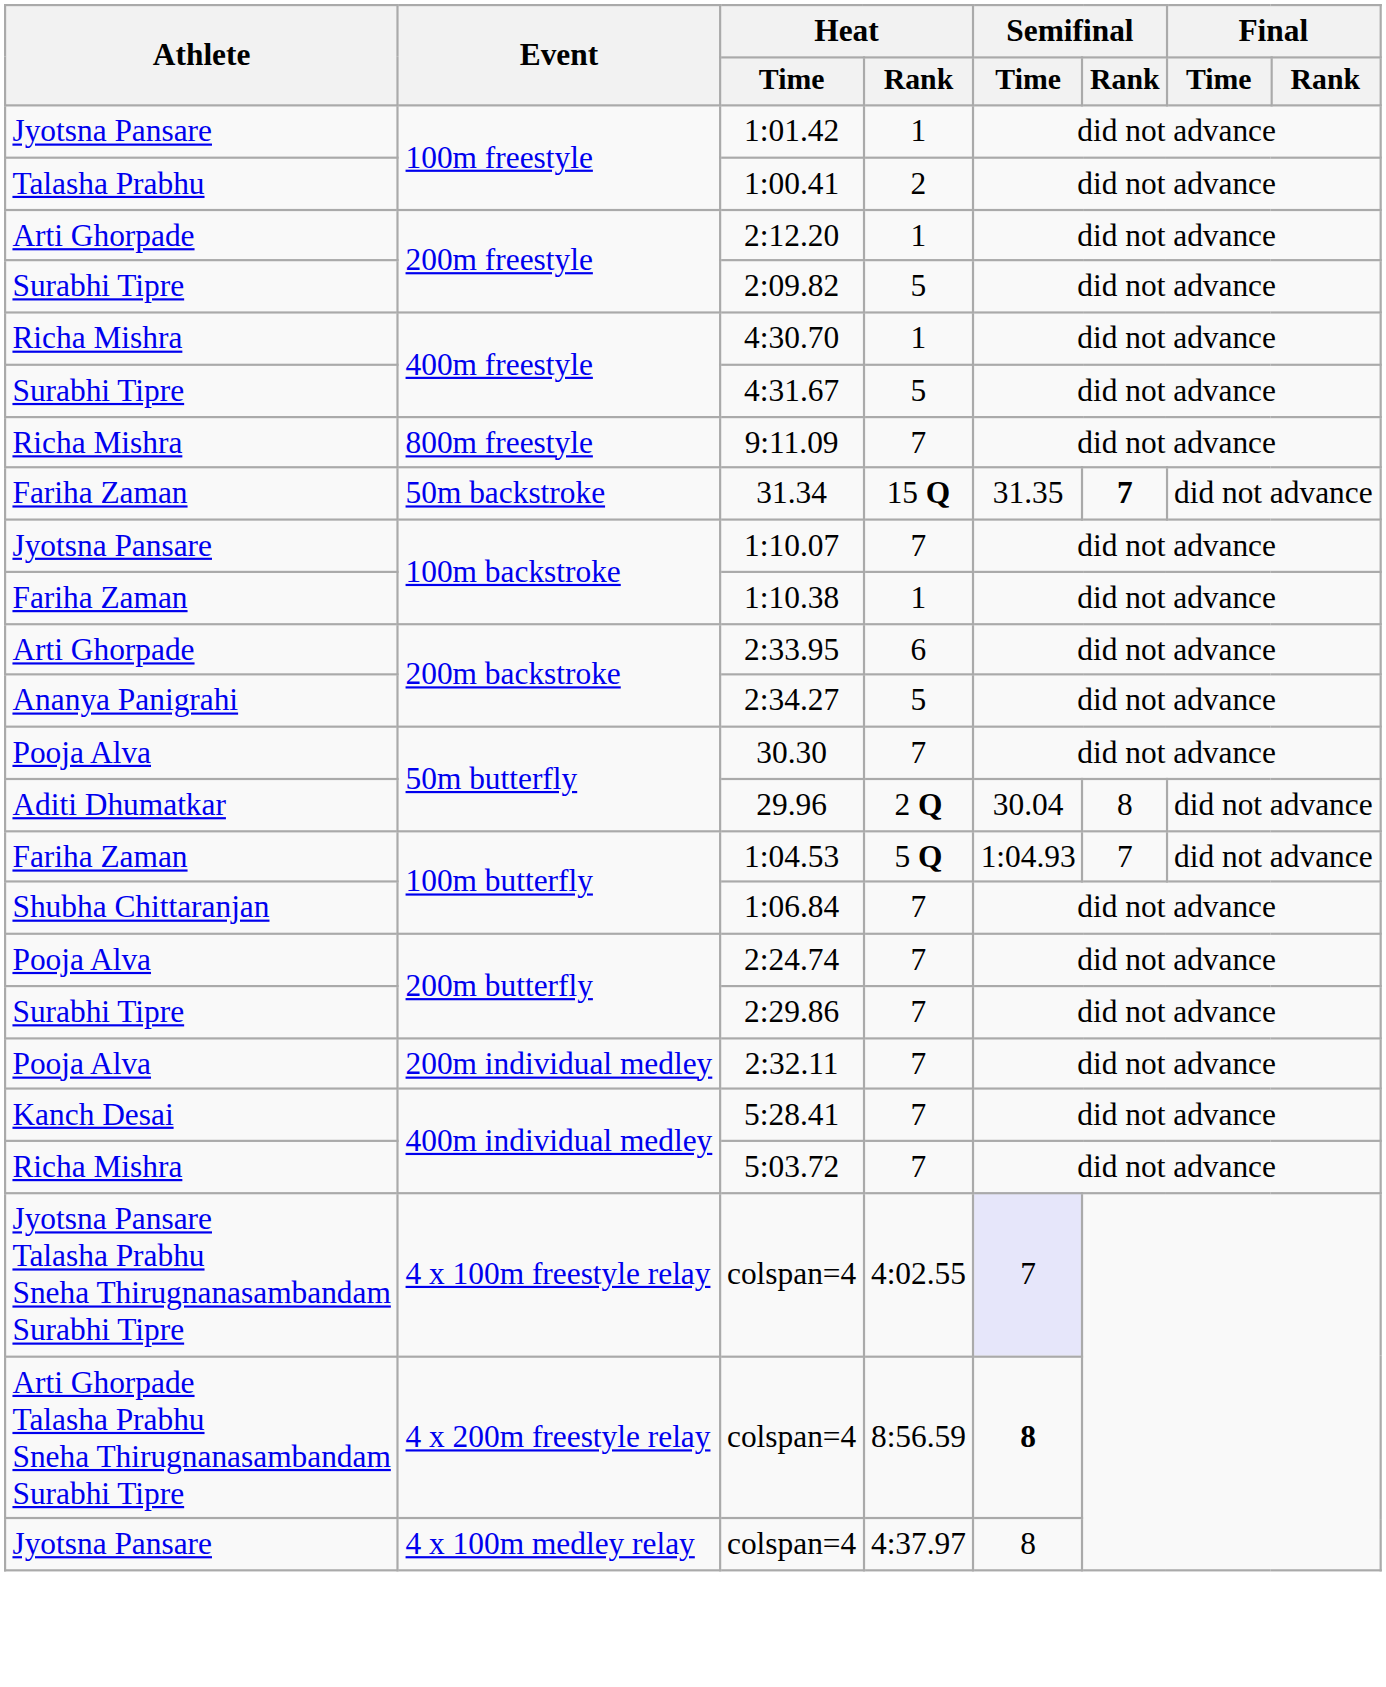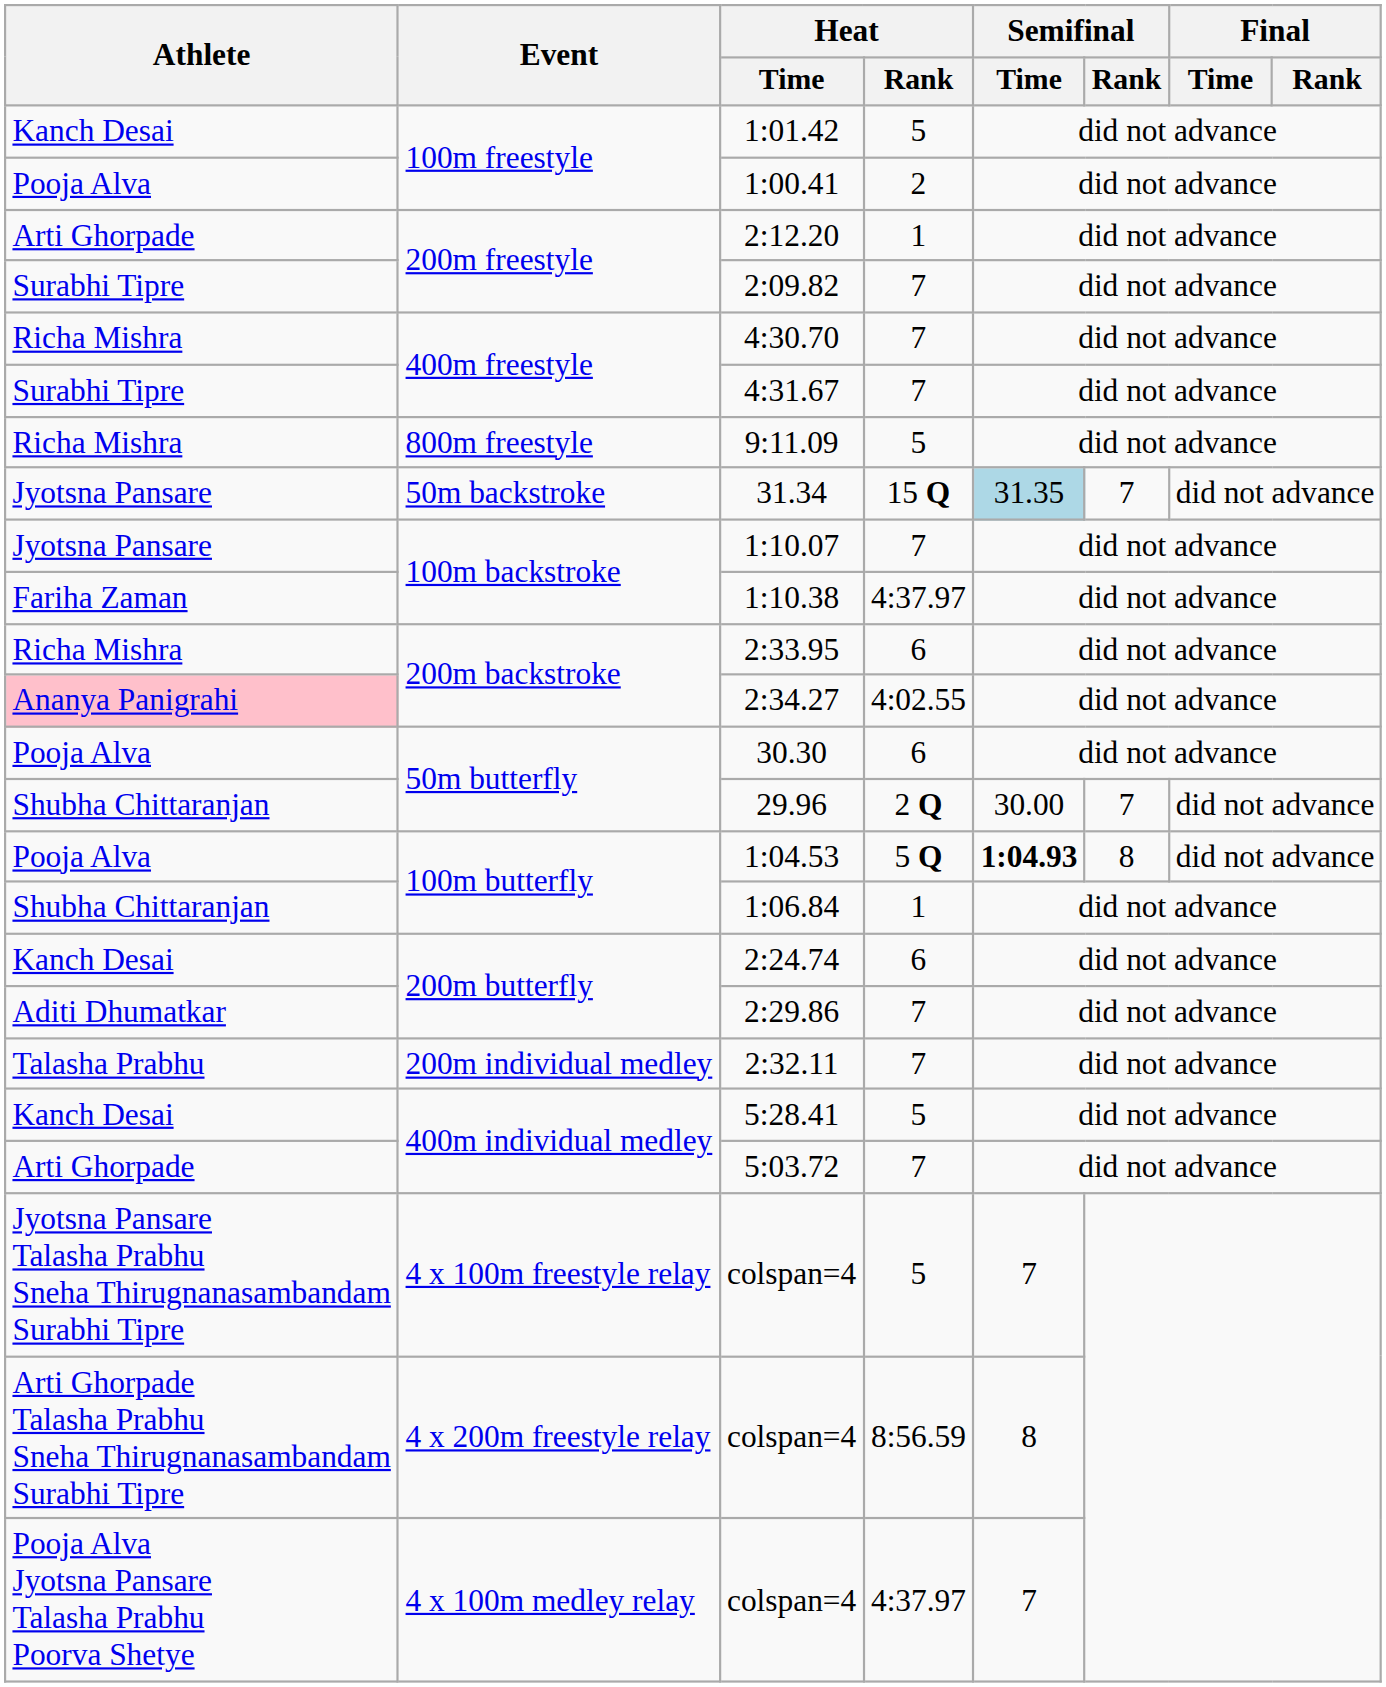(112, 131) Jyotsna Pansare -> (93, 131) Kanch Desai
(918, 131) 1 -> (918, 131) 5
(108, 183) Talasha Prabhu -> (82, 183) Pooja Alva
(918, 286) 5 -> (918, 286) 7
(918, 338) 1 -> (918, 338) 7
(918, 390) 5 -> (918, 390) 7
(918, 442) 7 -> (918, 442) 5
(100, 493) Fariha Zaman -> (112, 493) Jyotsna Pansare
(1028, 493) no background -> (1029, 493) lightblue background
(1125, 493) bold -> (1127, 493) normal
(918, 597) 1 -> (918, 597) 4:37.97
(103, 649) Arti Ghorpade -> (97, 649) Richa Mishra
(125, 701) no background -> (125, 701) pink background
(918, 701) 5 -> (918, 701) 4:02.55
(918, 752) 7 -> (918, 752) 6
(119, 804) Aditi Dhumatkar -> (141, 804) Shubha Chittaranjan
(1028, 804) 30.04 -> (1029, 804) 30.00
(1125, 804) 8 -> (1127, 804) 7
(100, 856) Fariha Zaman -> (82, 856) Pooja Alva
(1028, 856) normal -> (1029, 856) bold
(1125, 856) 7 -> (1127, 856) 8
(918, 908) 7 -> (918, 908) 1
(82, 959) Pooja Alva -> (93, 959) Kanch Desai
(918, 959) 7 -> (918, 959) 6
(98, 1011) Surabhi Tipre -> (119, 1011) Aditi Dhumatkar
(82, 1063) Pooja Alva -> (108, 1063) Talasha Prabhu
(918, 1115) 7 -> (918, 1115) 5
(97, 1167) Richa Mishra -> (103, 1167) Arti Ghorpade
(918, 1274) 4:02.55 -> (918, 1274) 5
(1028, 1274) lavender background -> (1029, 1274) no background
(1028, 1437) bold -> (1029, 1437) normal
(112, 1544) Jyotsna Pansare -> (112, 1600) Pooja Alva Jyotsna Pansare Talasha Prabhu Poorva Shetye
(1028, 1544) 8 -> (1029, 1600) 7
